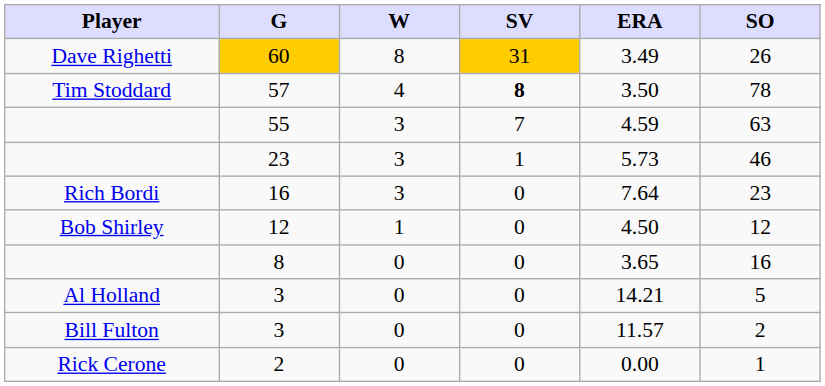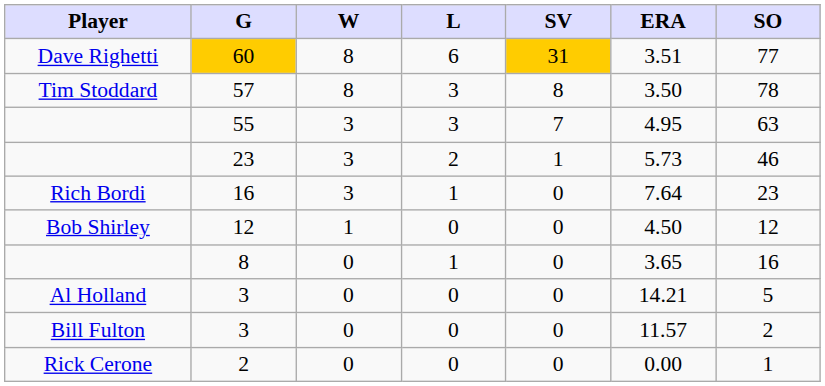+ column: (453, 21)
(640, 55) 3.49 -> (663, 55) 3.51
(760, 55) 26 -> (768, 55) 77
(399, 90) 4 -> (348, 90) 8
(520, 90) bold -> (558, 90) normal
(640, 124) 4.59 -> (663, 124) 4.95
